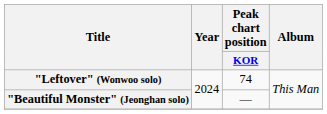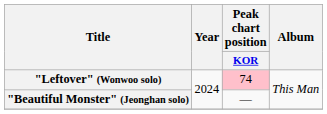(246, 79) no background -> (246, 79) pink background
